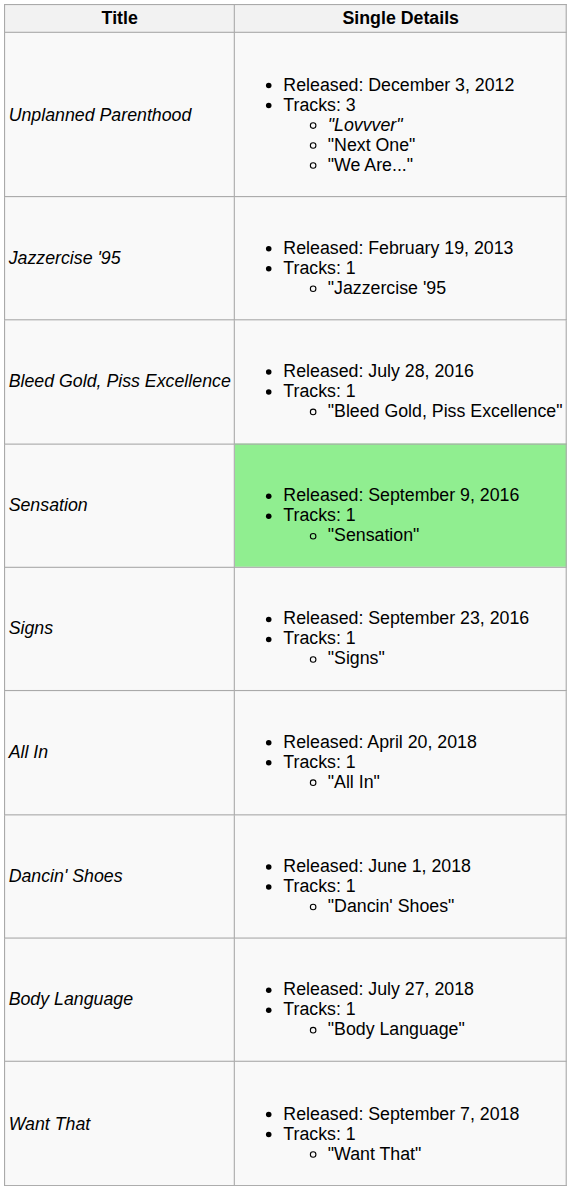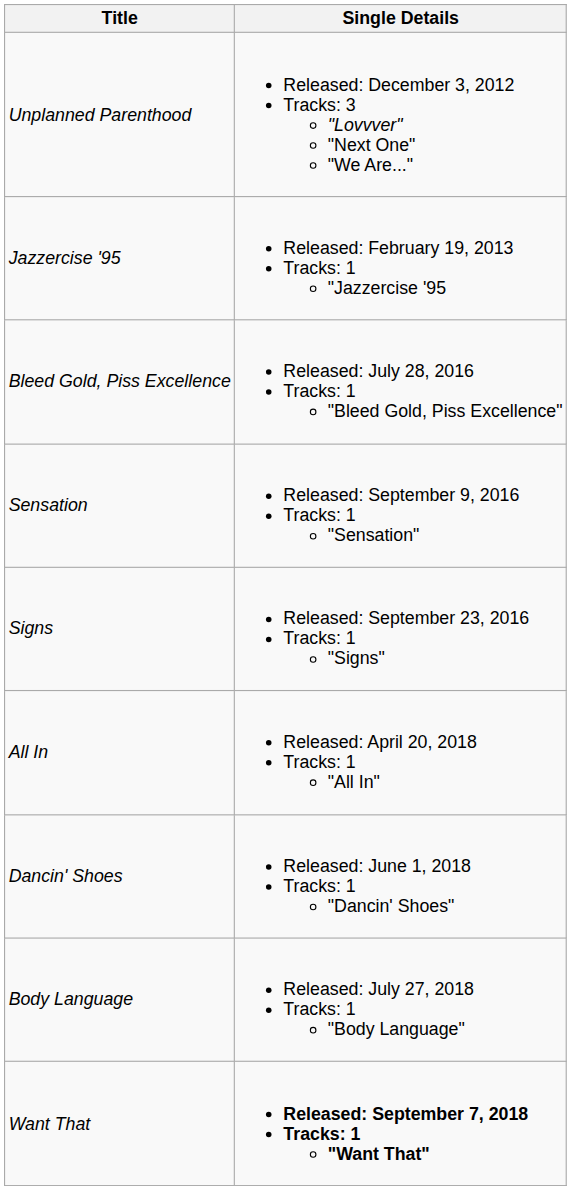(401, 515) lightgreen background -> (401, 515) no background
(401, 1133) normal -> (401, 1133) bold
